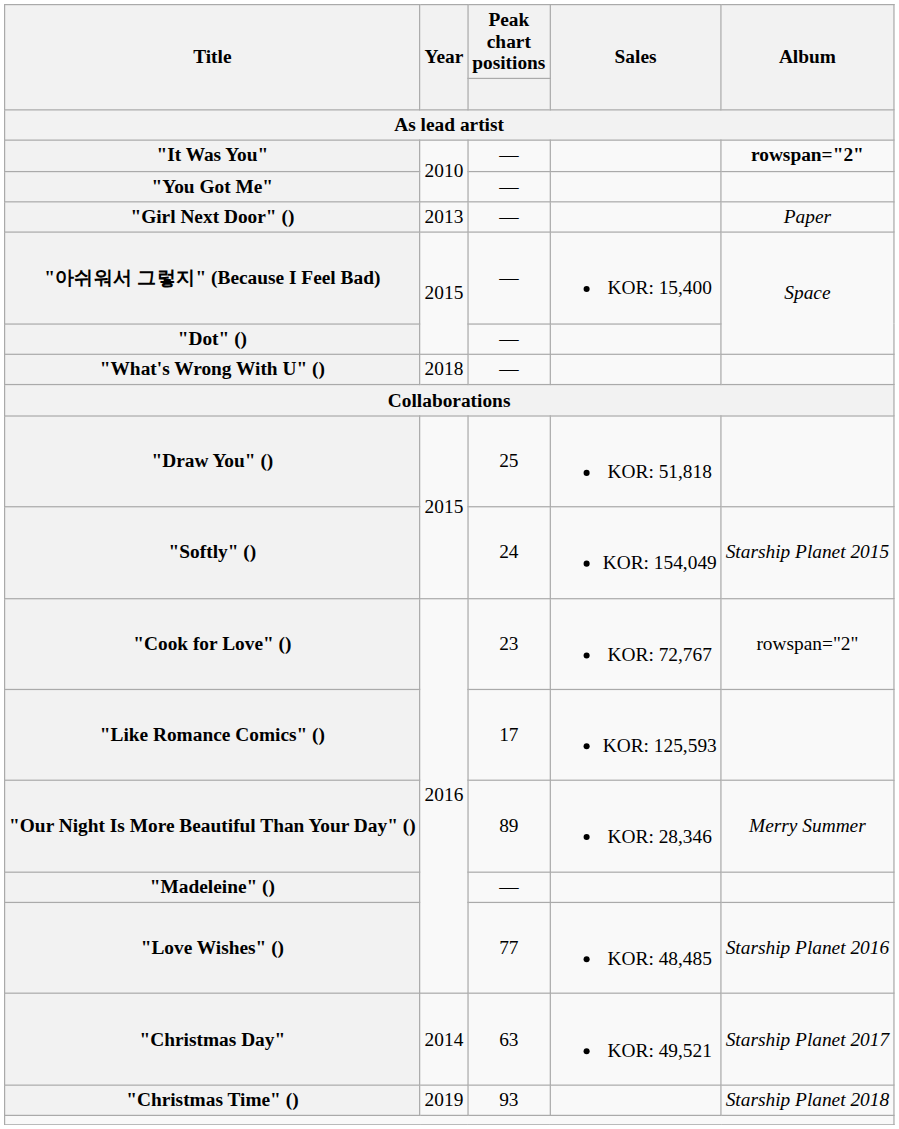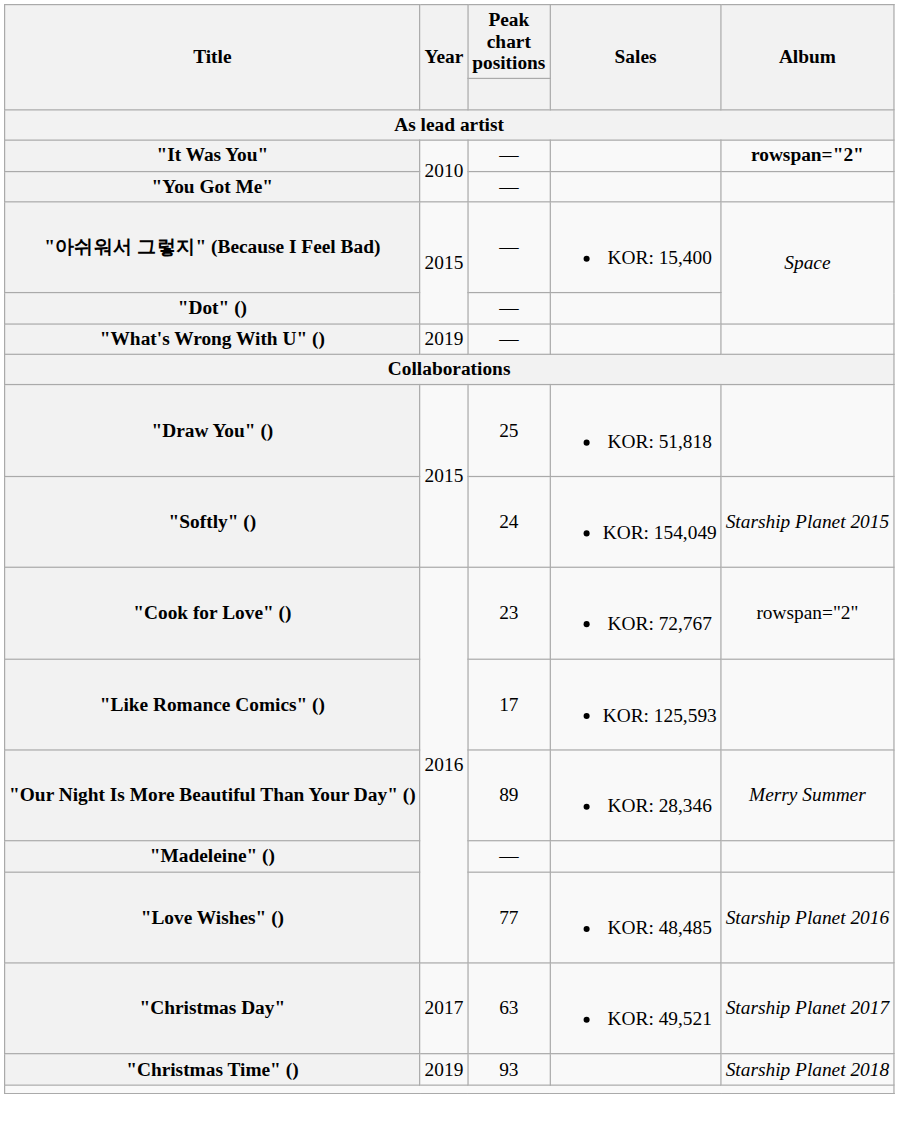- row: (212, 216)
(444, 369) 2018 -> (444, 338) 2019
(444, 1039) 2014 -> (444, 1008) 2017
